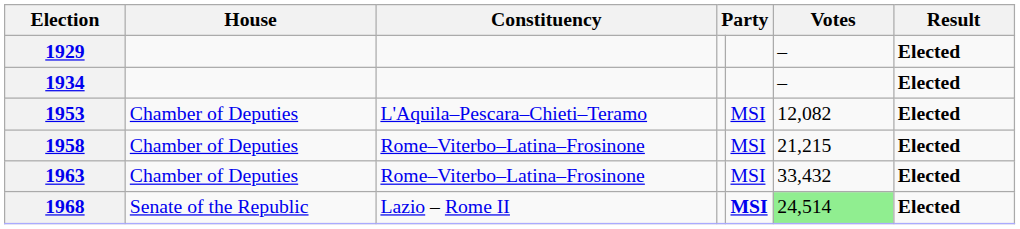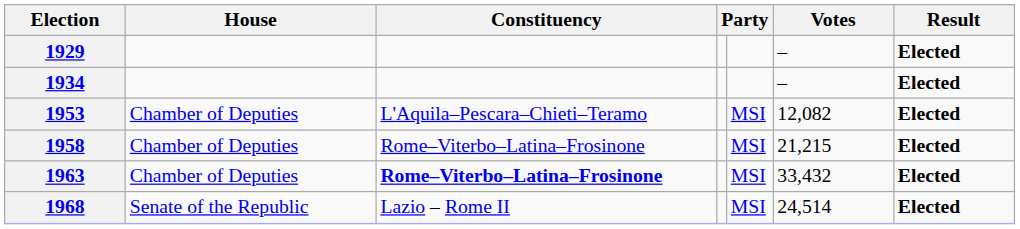(513, 176) normal -> (521, 176) bold
(749, 207) bold -> (748, 207) normal
(804, 207) lightgreen background -> (804, 207) no background
